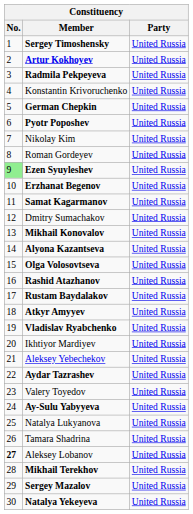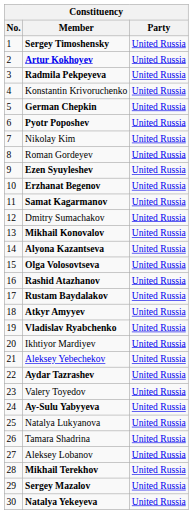(9, 170) lightgreen background -> (9, 170) no background
(11, 454) bold -> (11, 454) normal
